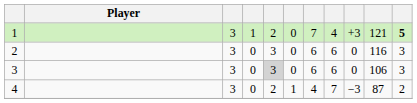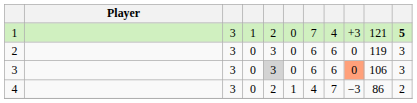(378, 51) 116 -> (378, 51) 119
(354, 70) no background -> (354, 70) lightsalmon background
(378, 88) 87 -> (378, 88) 86
